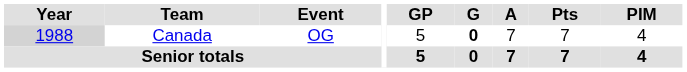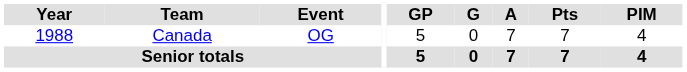(54, 35) lightgrey background -> (54, 35) no background
(473, 35) bold -> (473, 35) normal
